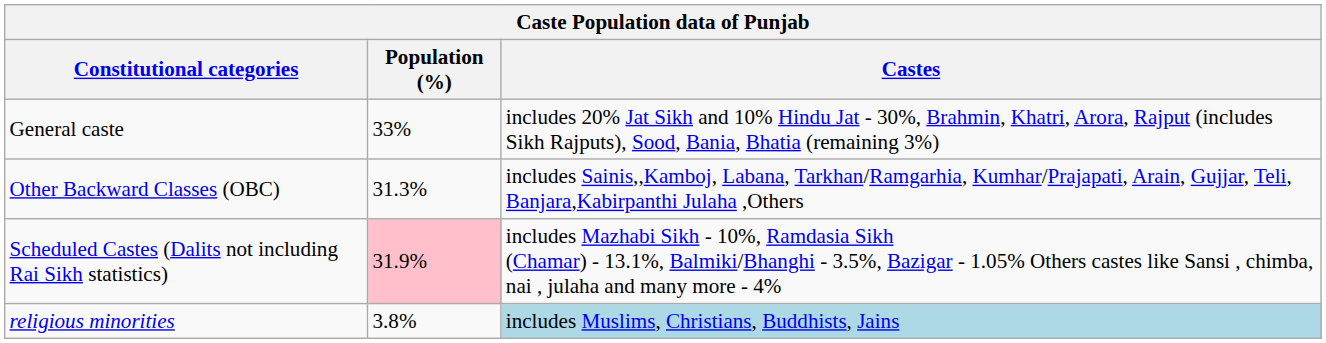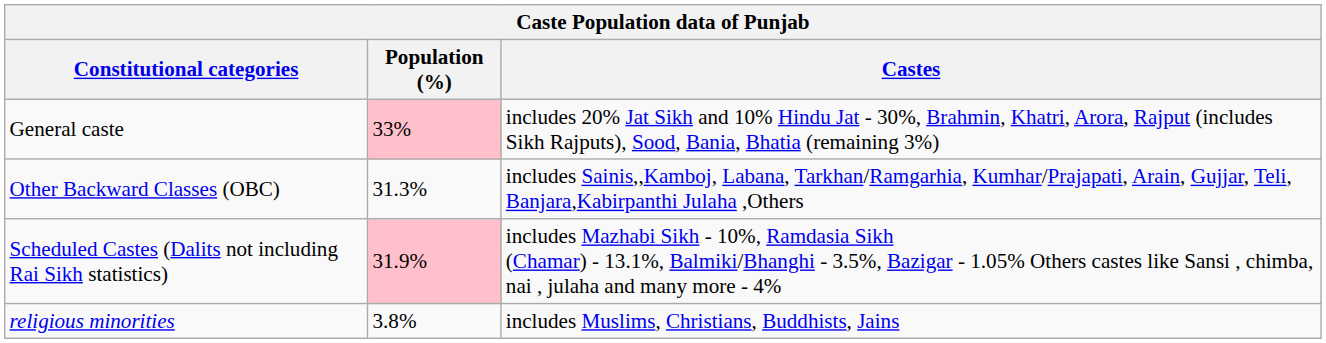(392, 129) no background -> (392, 129) pink background
(703, 321) lightblue background -> (703, 321) no background
